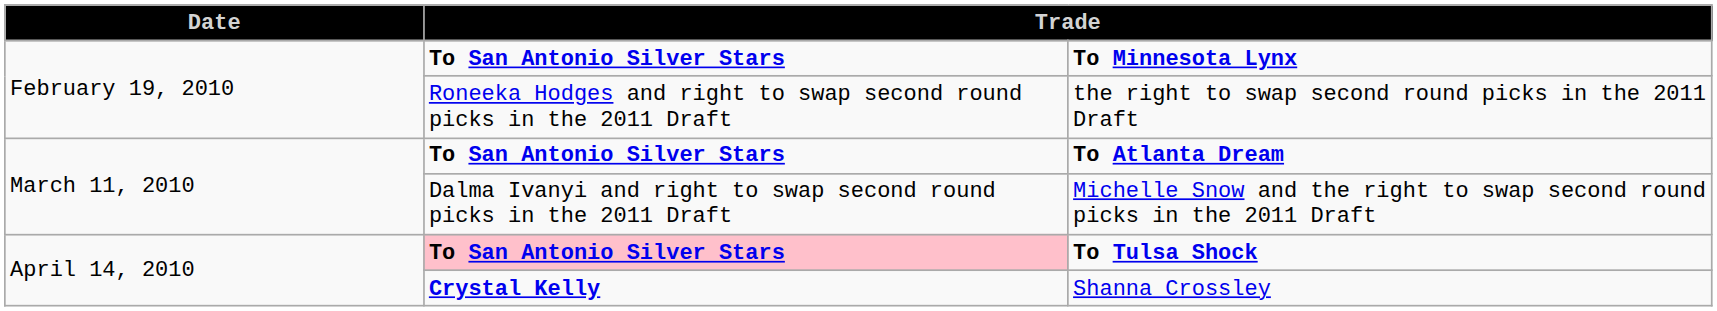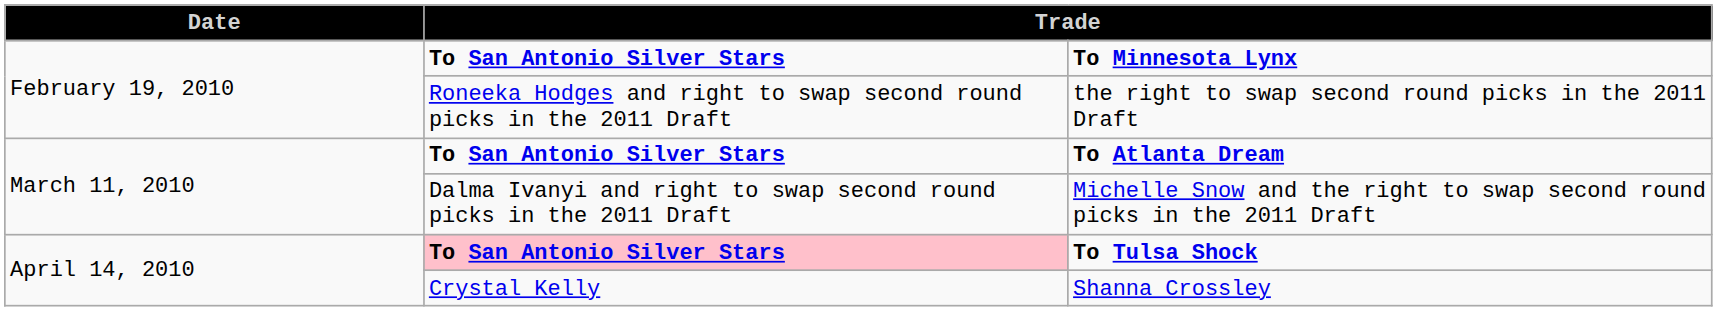(515, 288) bold -> (515, 288) normal
